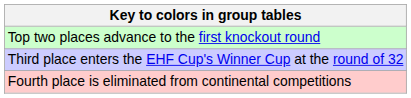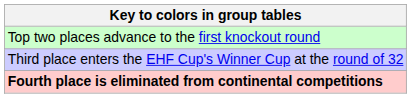(179, 81) normal -> (195, 81) bold
